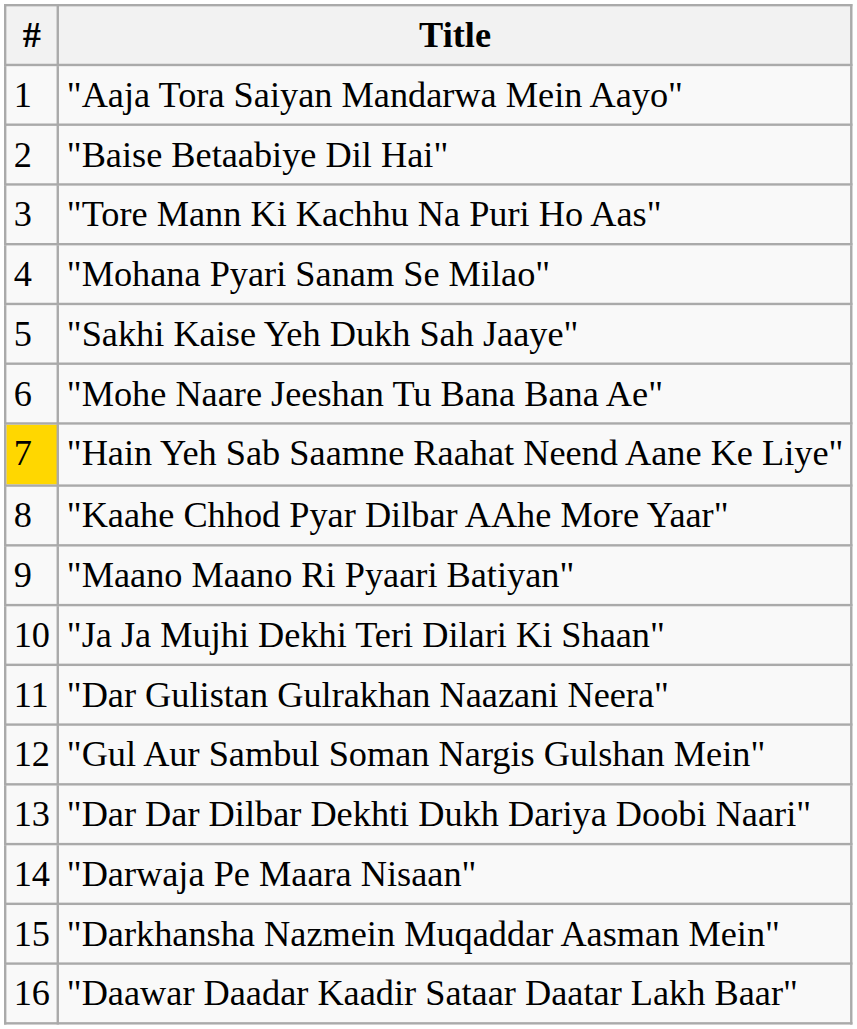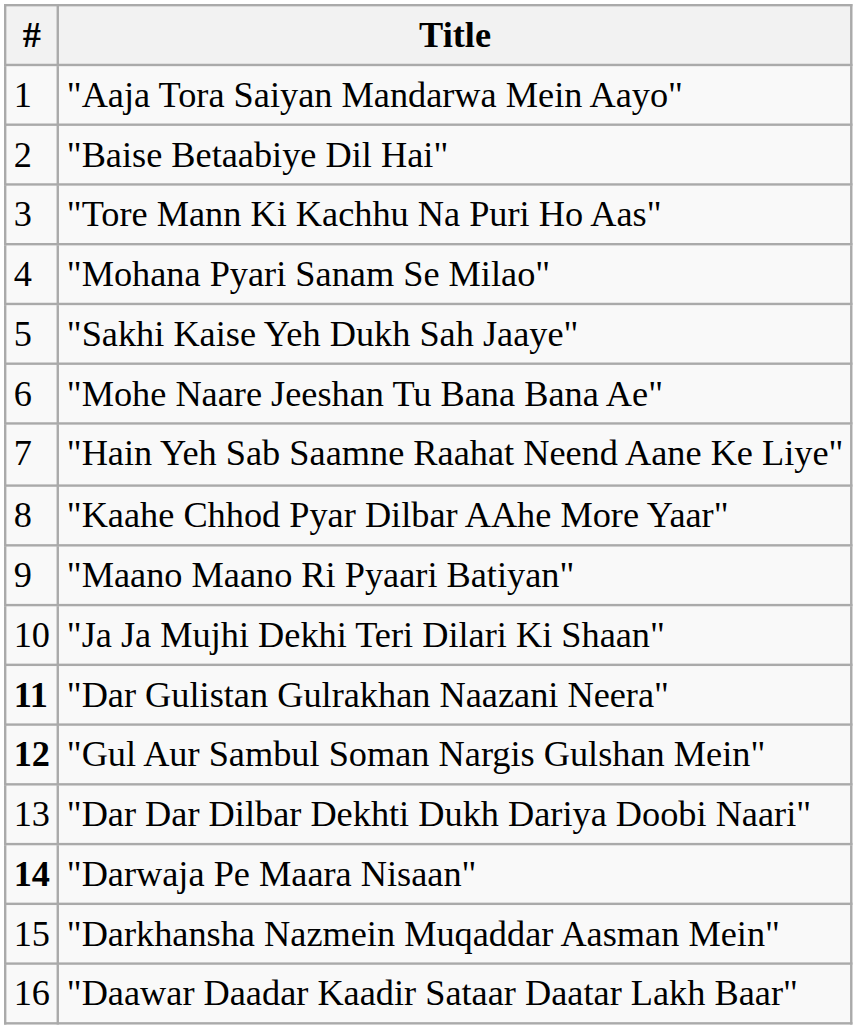(23, 453) gold background -> (23, 453) no background
(31, 693) normal -> (31, 693) bold
(32, 753) normal -> (32, 753) bold
(32, 873) normal -> (32, 873) bold
